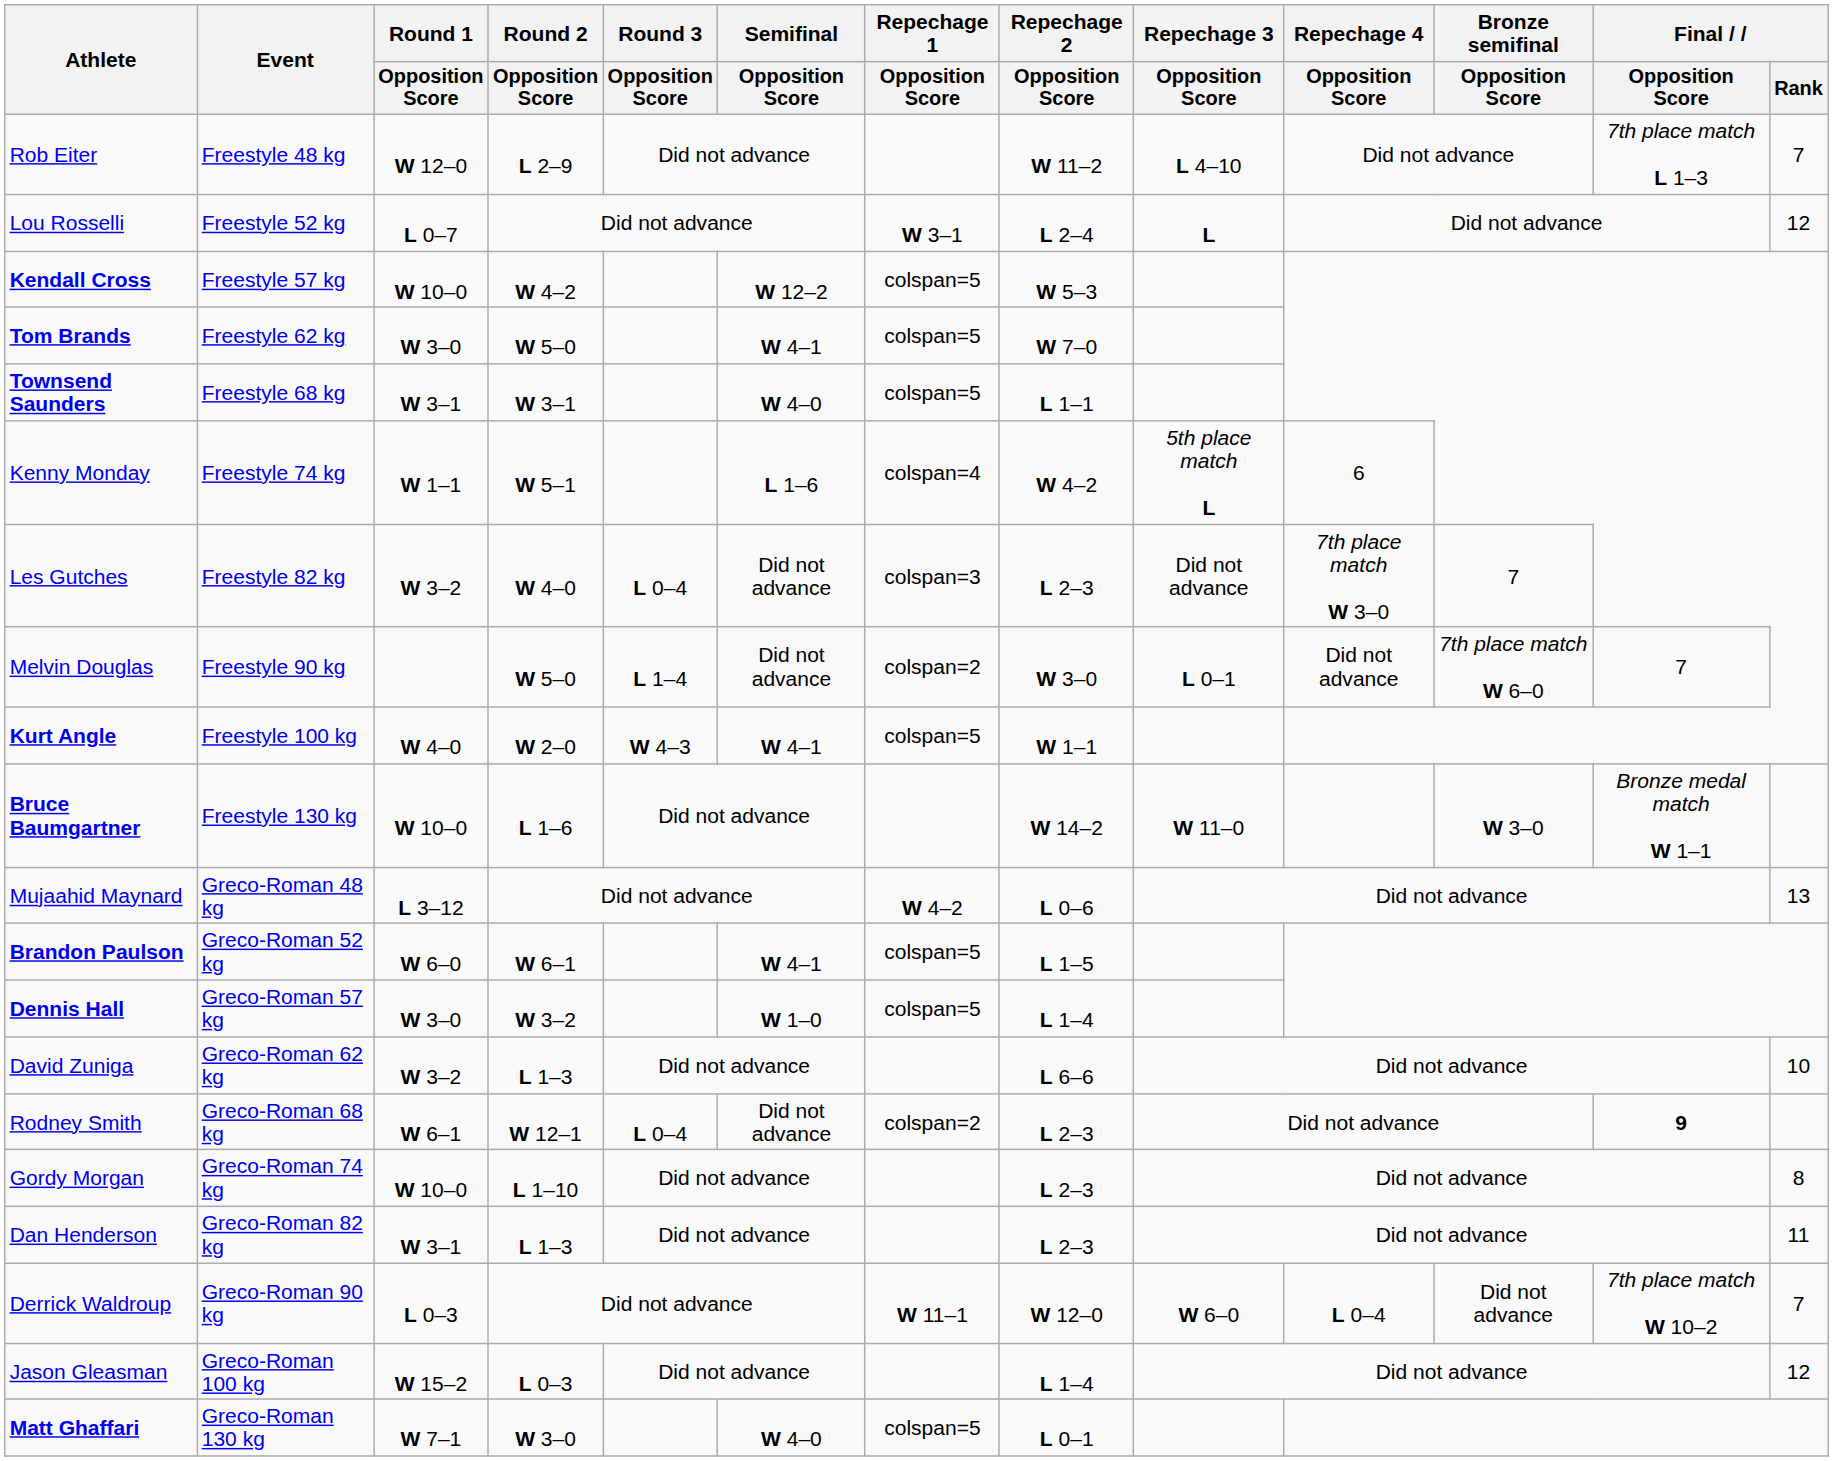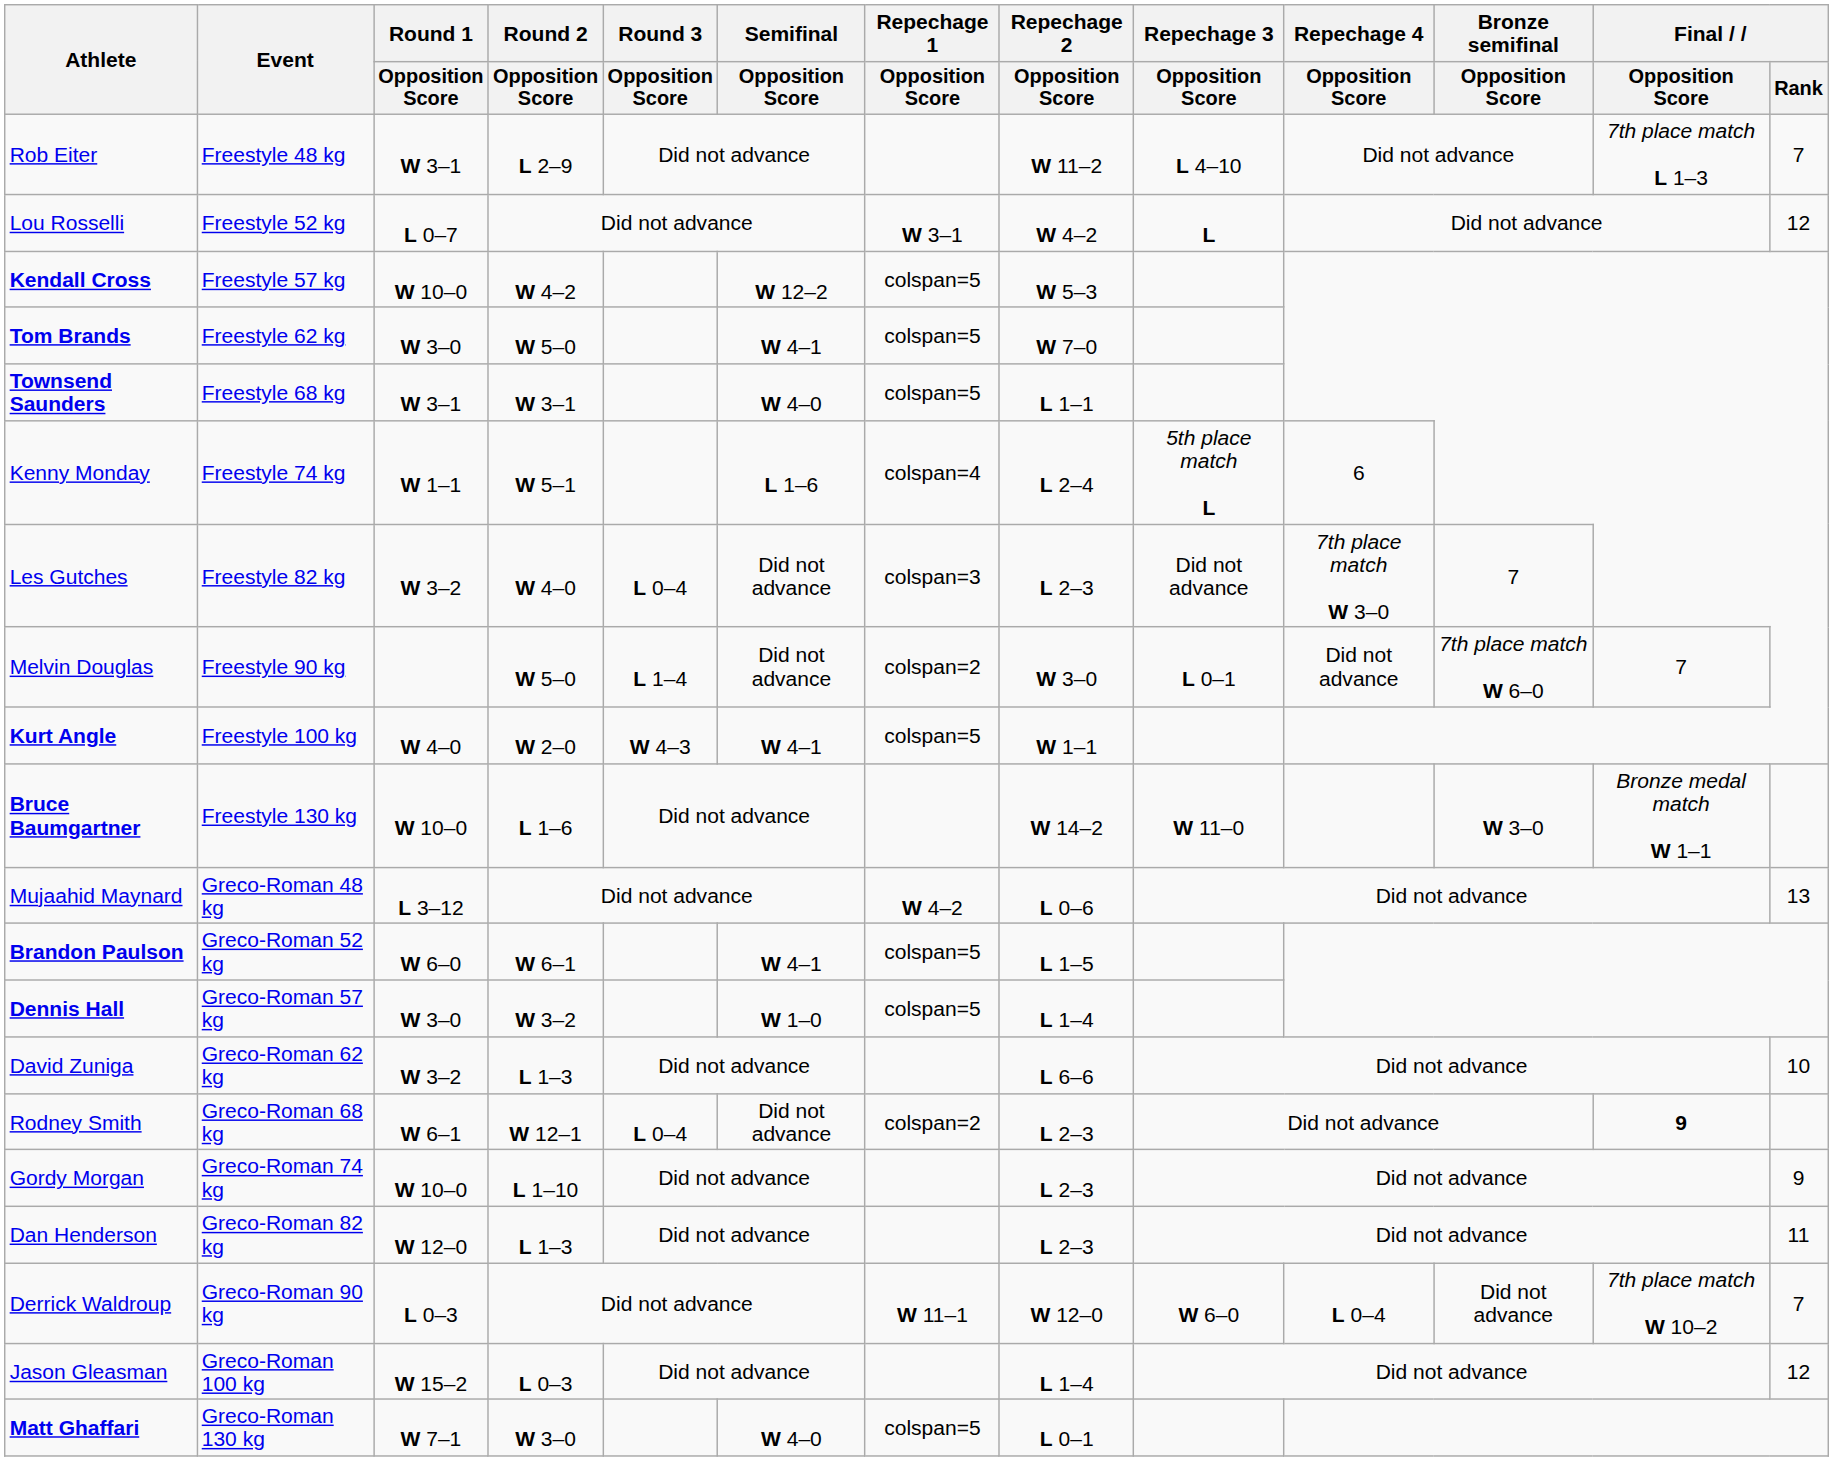(431, 167) W 12–0 -> (431, 167) W 3–1
(1067, 235) L 2–4 -> (1067, 235) W 4–2
(1067, 485) W 4–2 -> (1067, 485) L 2–4
(1799, 1179) 8 -> (1799, 1179) 9
(431, 1247) W 3–1 -> (431, 1247) W 12–0
